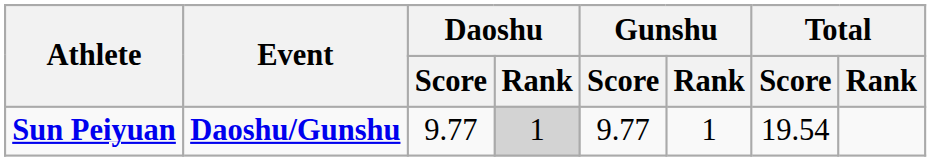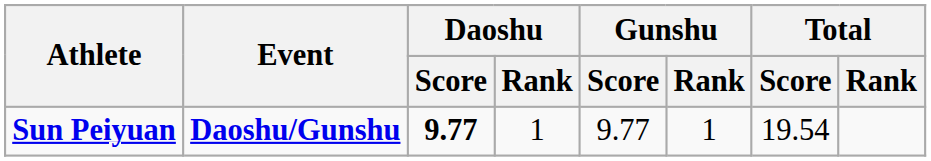(451, 130) normal -> (451, 130) bold
(537, 130) lightgrey background -> (537, 130) no background
